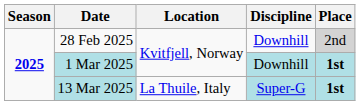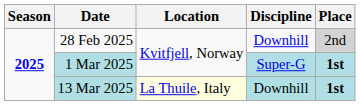(281, 64) Downhill -> (281, 64) Super-G
(185, 88) no background -> (185, 88) lightyellow background
(281, 88) Super-G -> (281, 88) Downhill
